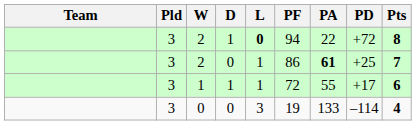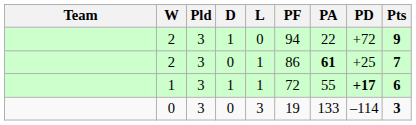columns swapped: (171, 16) <-> (201, 16)
(260, 39) bold -> (260, 39) normal
(397, 39) 8 -> (397, 39) 9
(364, 85) normal -> (364, 85) bold
(397, 108) 4 -> (397, 108) 3
